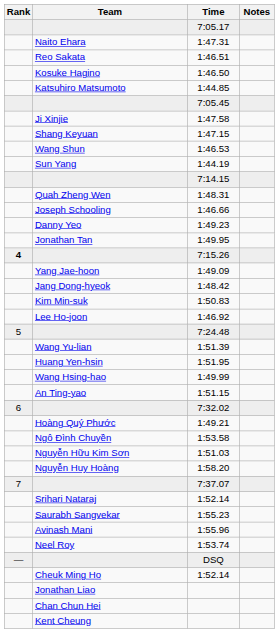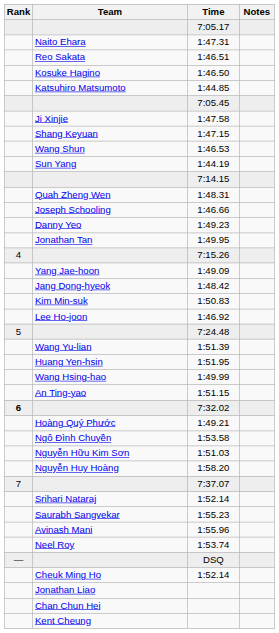(19, 255) bold -> (19, 255) normal
(19, 407) normal -> (19, 407) bold
